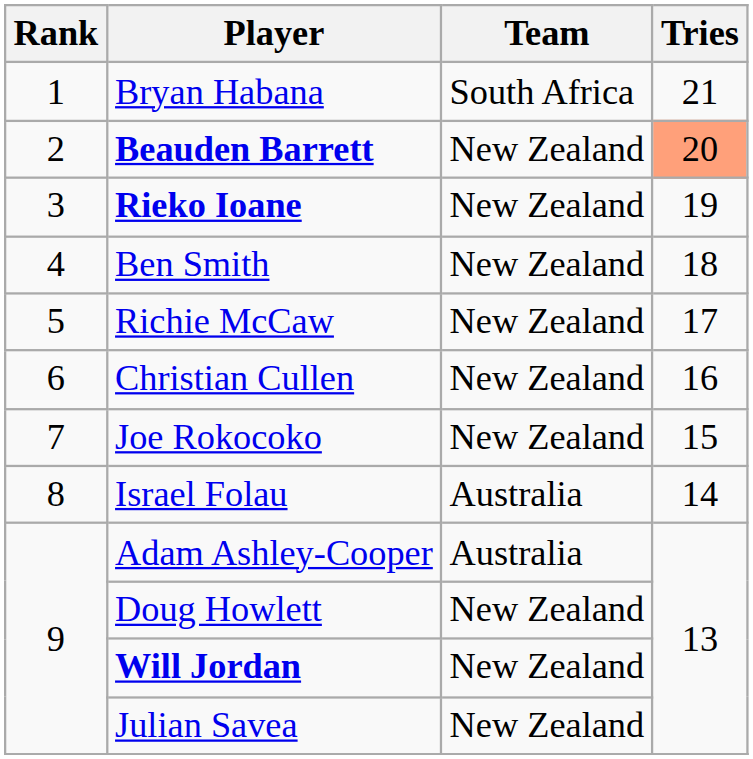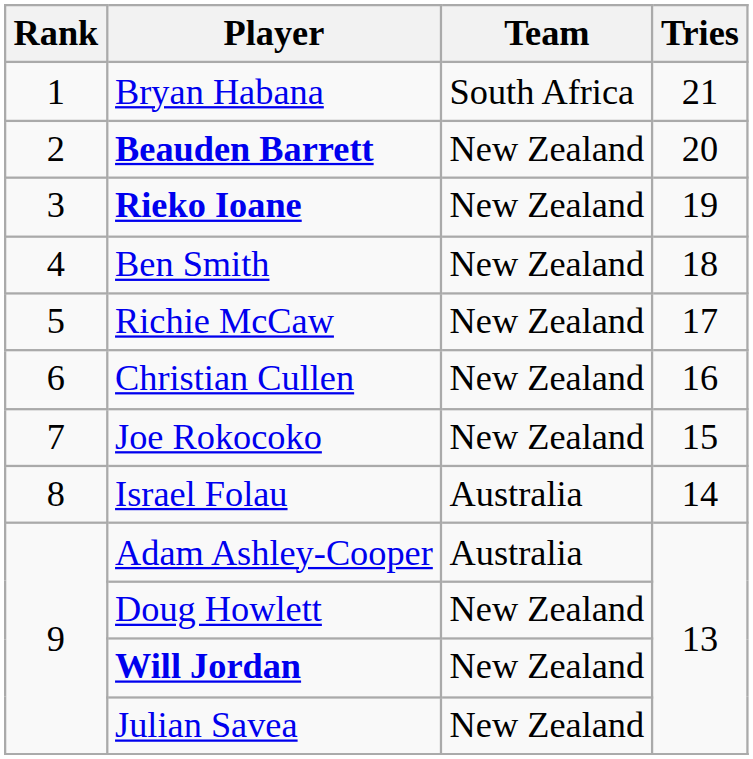(700, 148) lightsalmon background -> (700, 148) no background
